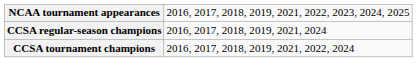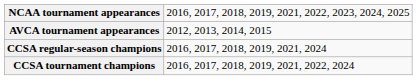+ row: (84, 30)
